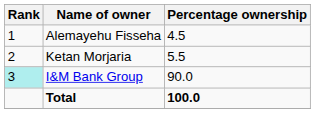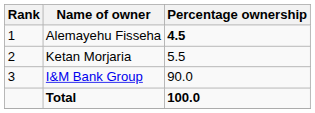(176, 35) normal -> (176, 35) bold
(11, 77) paleturquoise background -> (11, 77) no background
